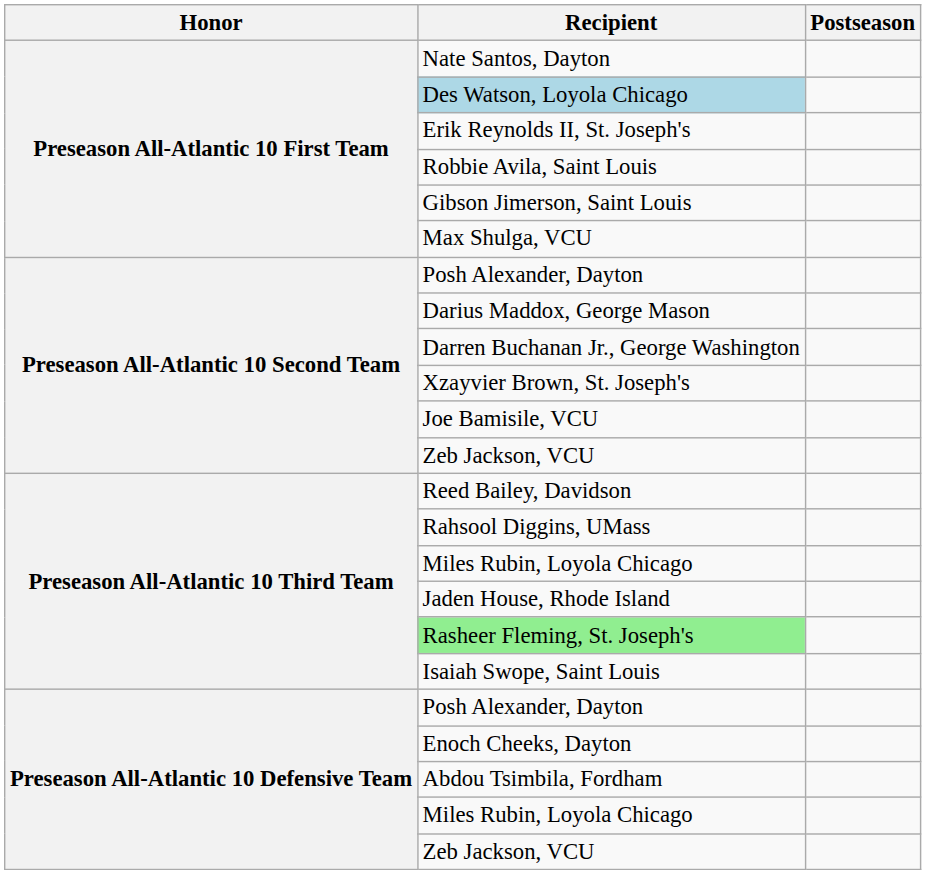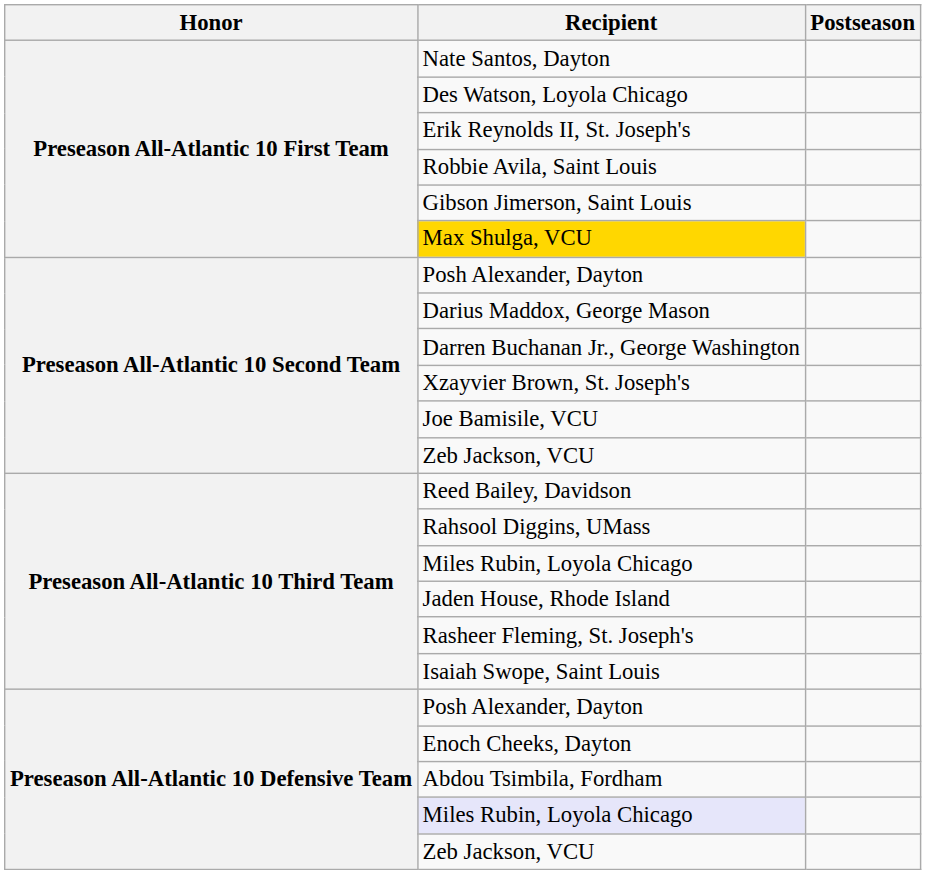(555, 94) lightblue background -> (555, 94) no background
(507, 238) no background -> (507, 238) gold background
(558, 635) lightgreen background -> (558, 635) no background
(558, 815) no background -> (558, 815) lavender background
